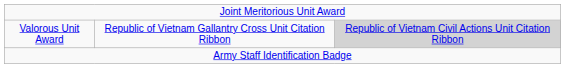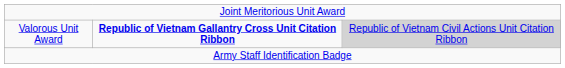(215, 34) normal -> (217, 34) bold
